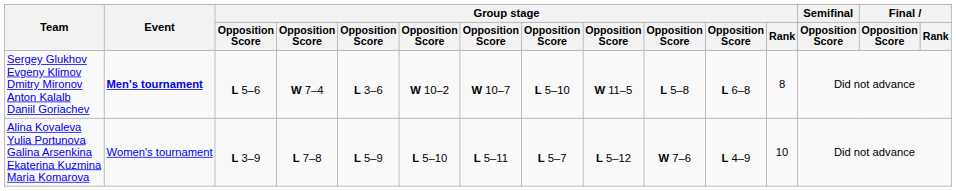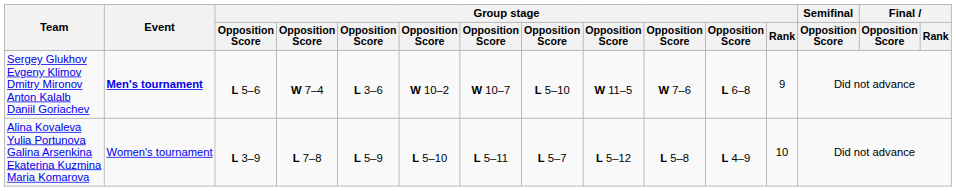(675, 91) L 5–8 -> (675, 91) W 7–6
(782, 85) 8 -> (782, 85) 9
(675, 159) W 7–6 -> (675, 159) L 5–8
